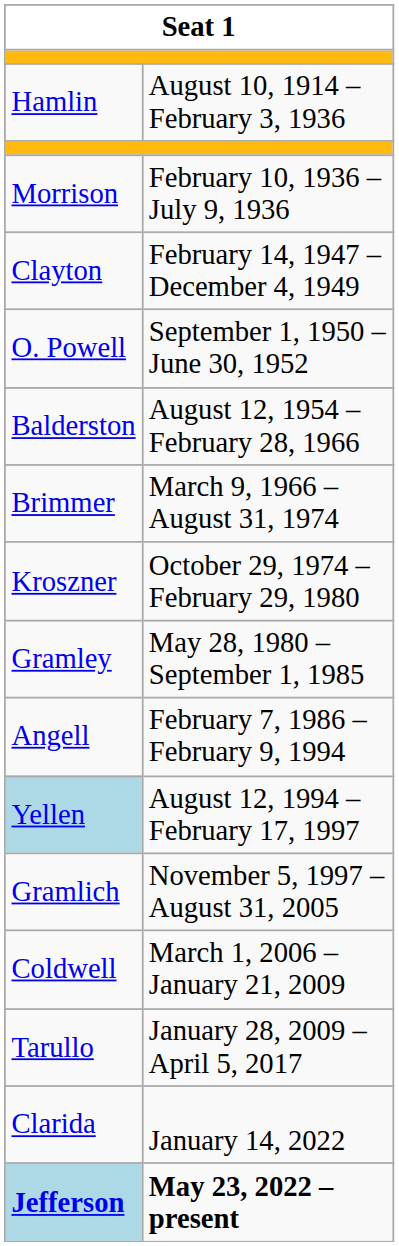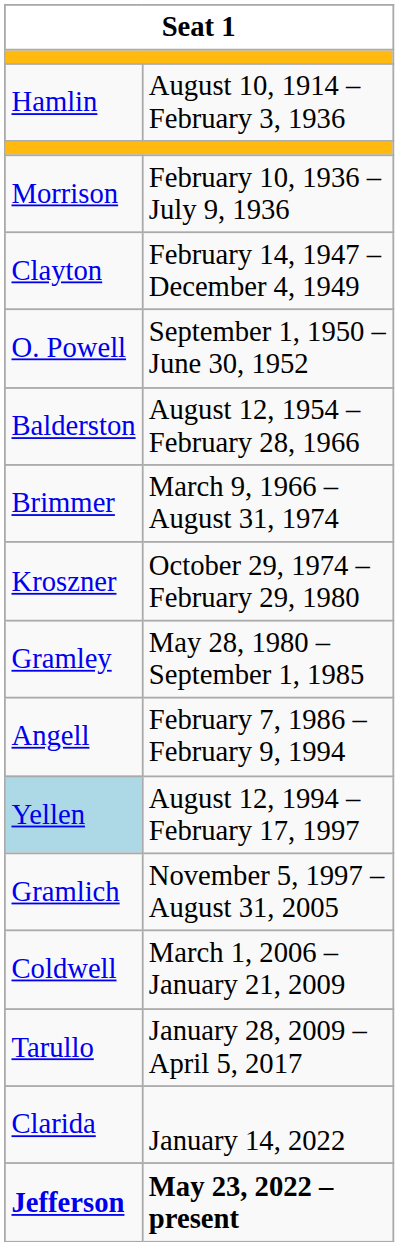(68, 1202) lightblue background -> (68, 1202) no background
